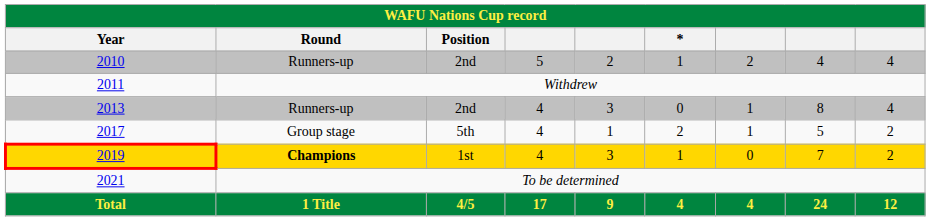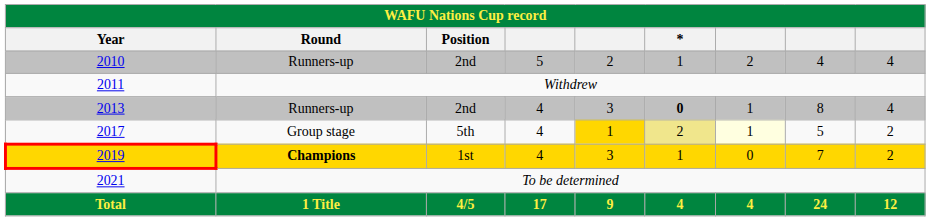(680, 108) normal -> (680, 108) bold
(610, 132) no background -> (610, 132) gold background
(680, 132) no background -> (680, 132) khaki background
(750, 132) no background -> (750, 132) lightyellow background
